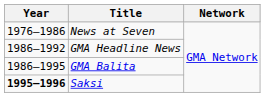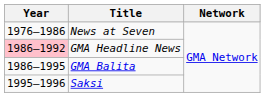(36, 48) no background -> (36, 48) pink background
(36, 84) bold -> (36, 84) normal
